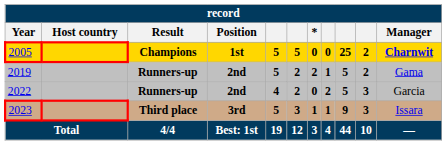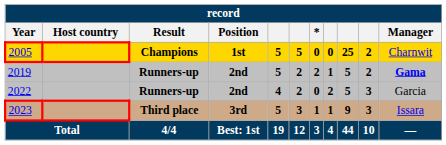(409, 52) bold -> (410, 52) normal
(409, 71) normal -> (410, 71) bold
